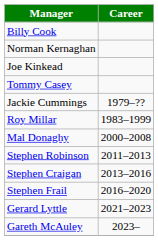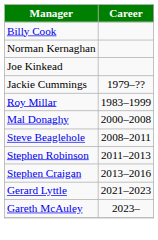- row: (39, 84)
+ row: (46, 137)
- row: (37, 191)
